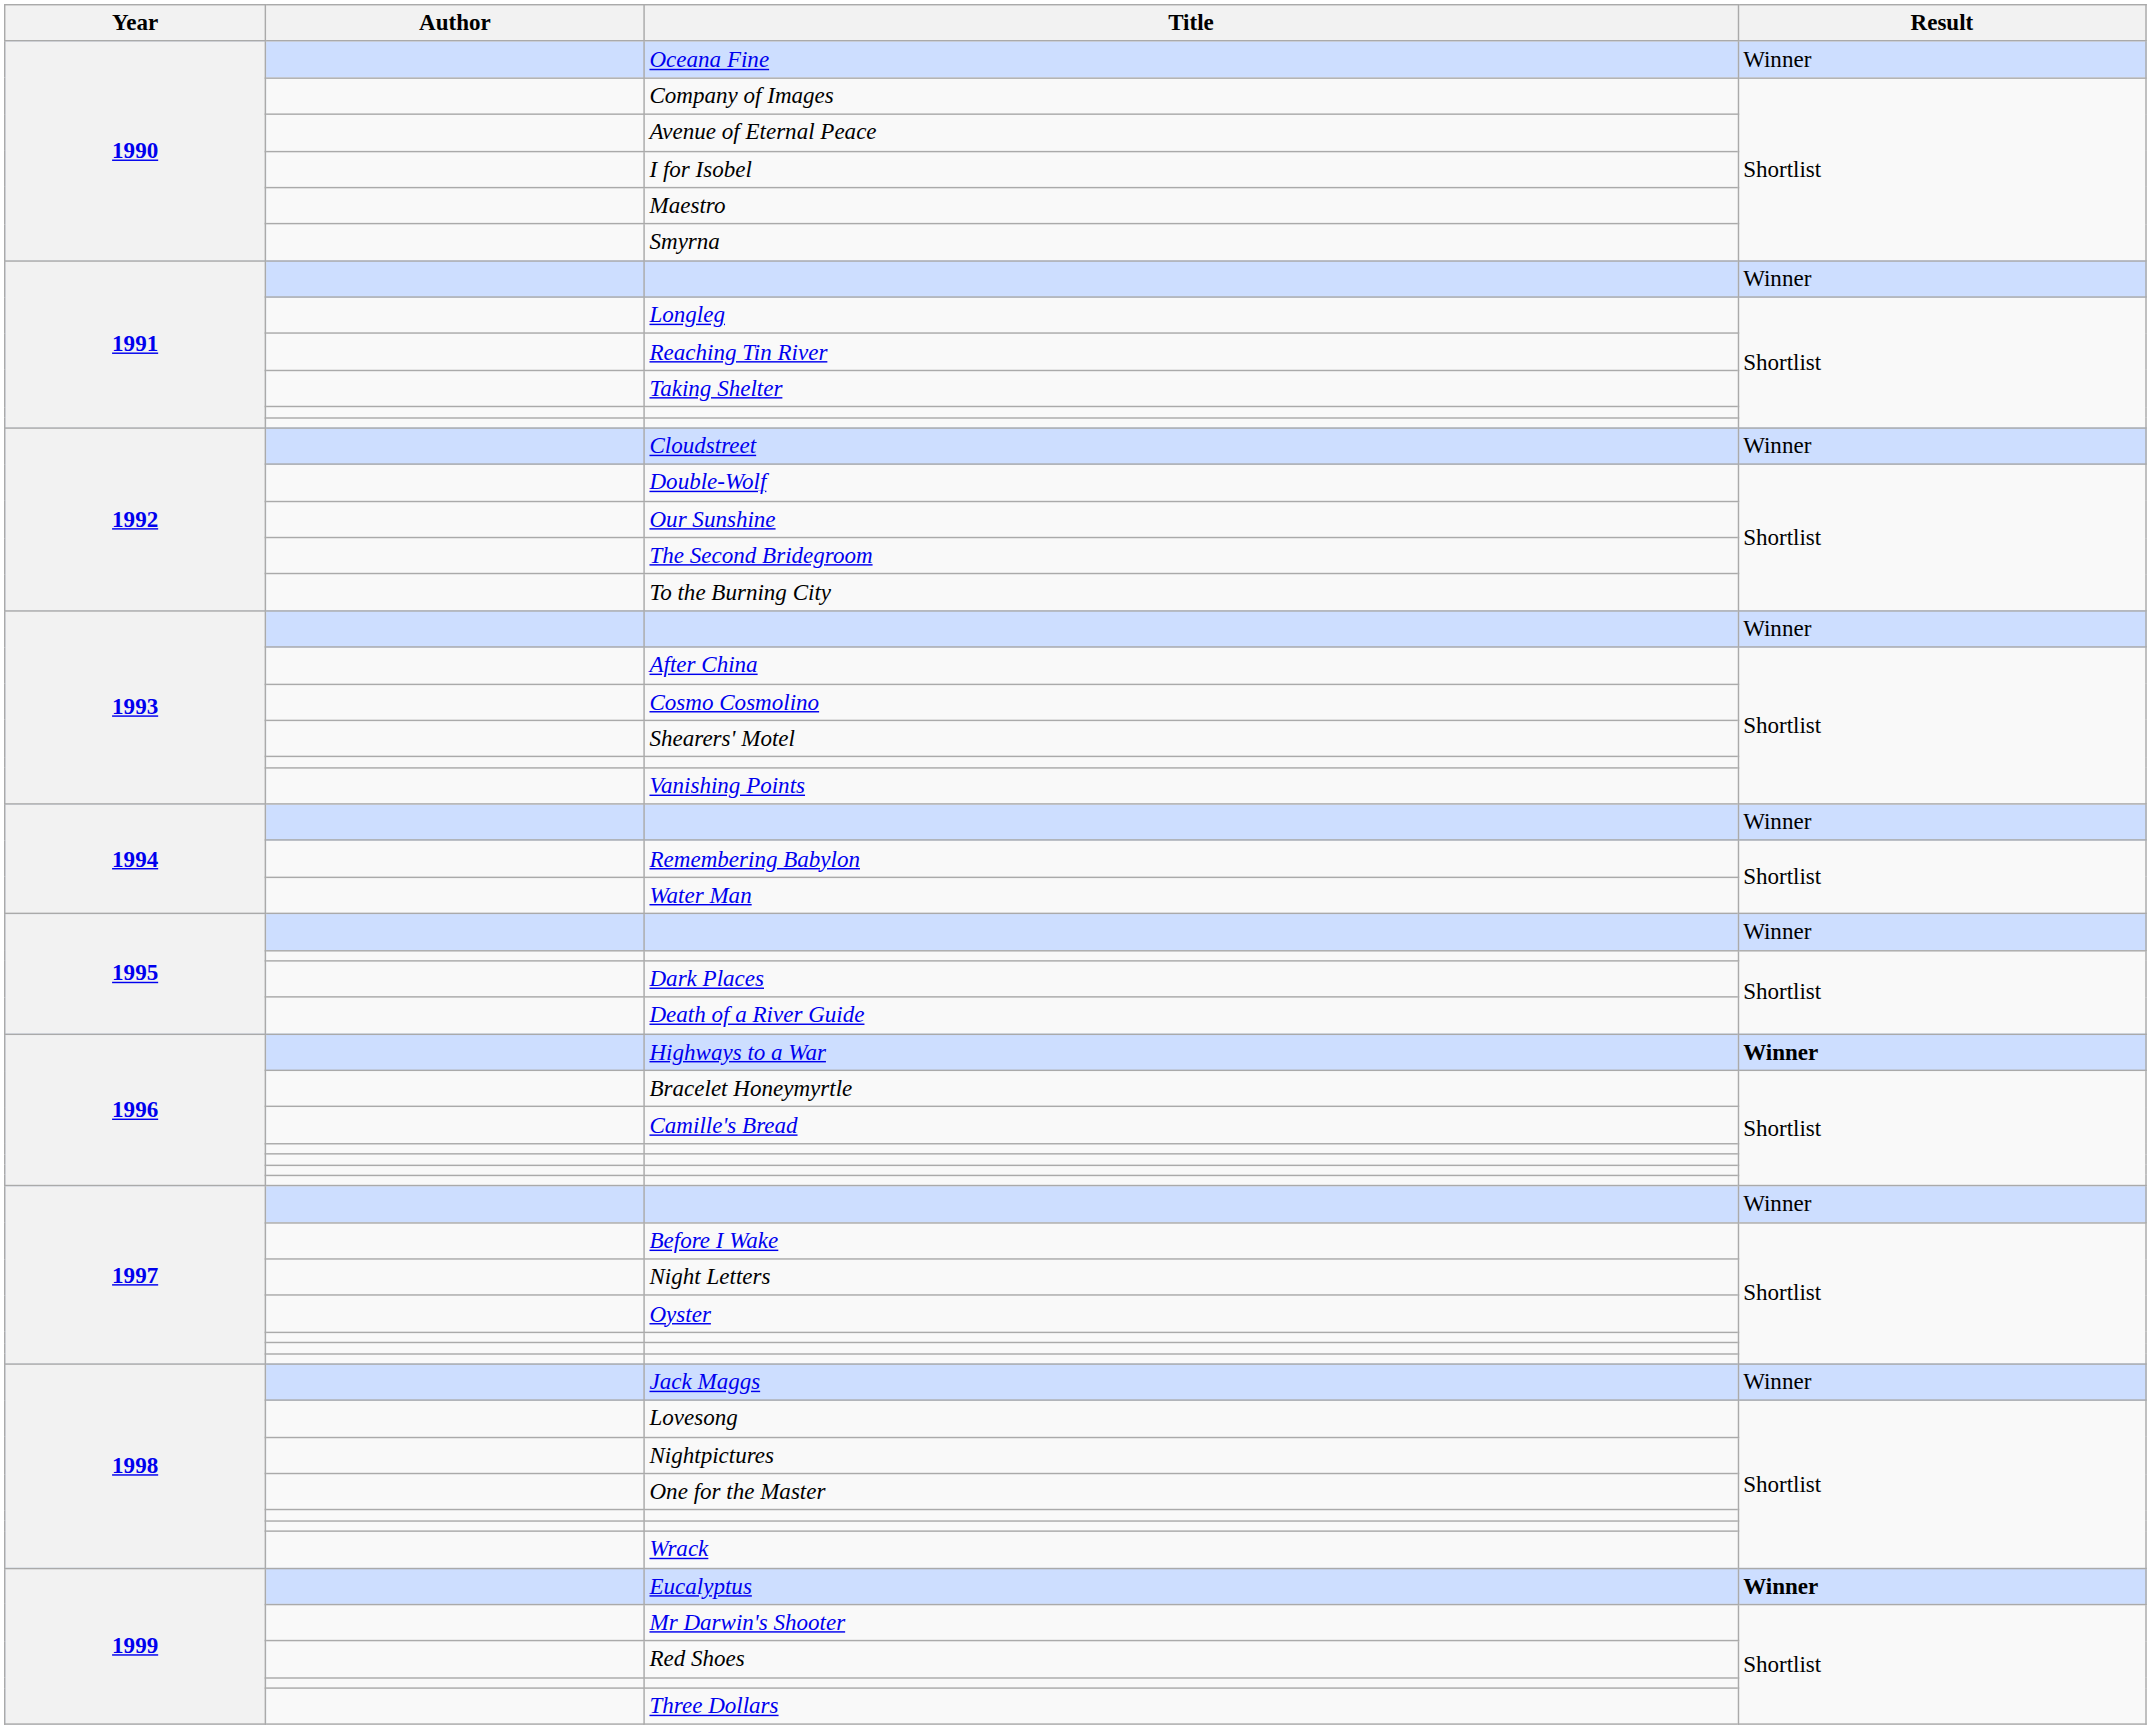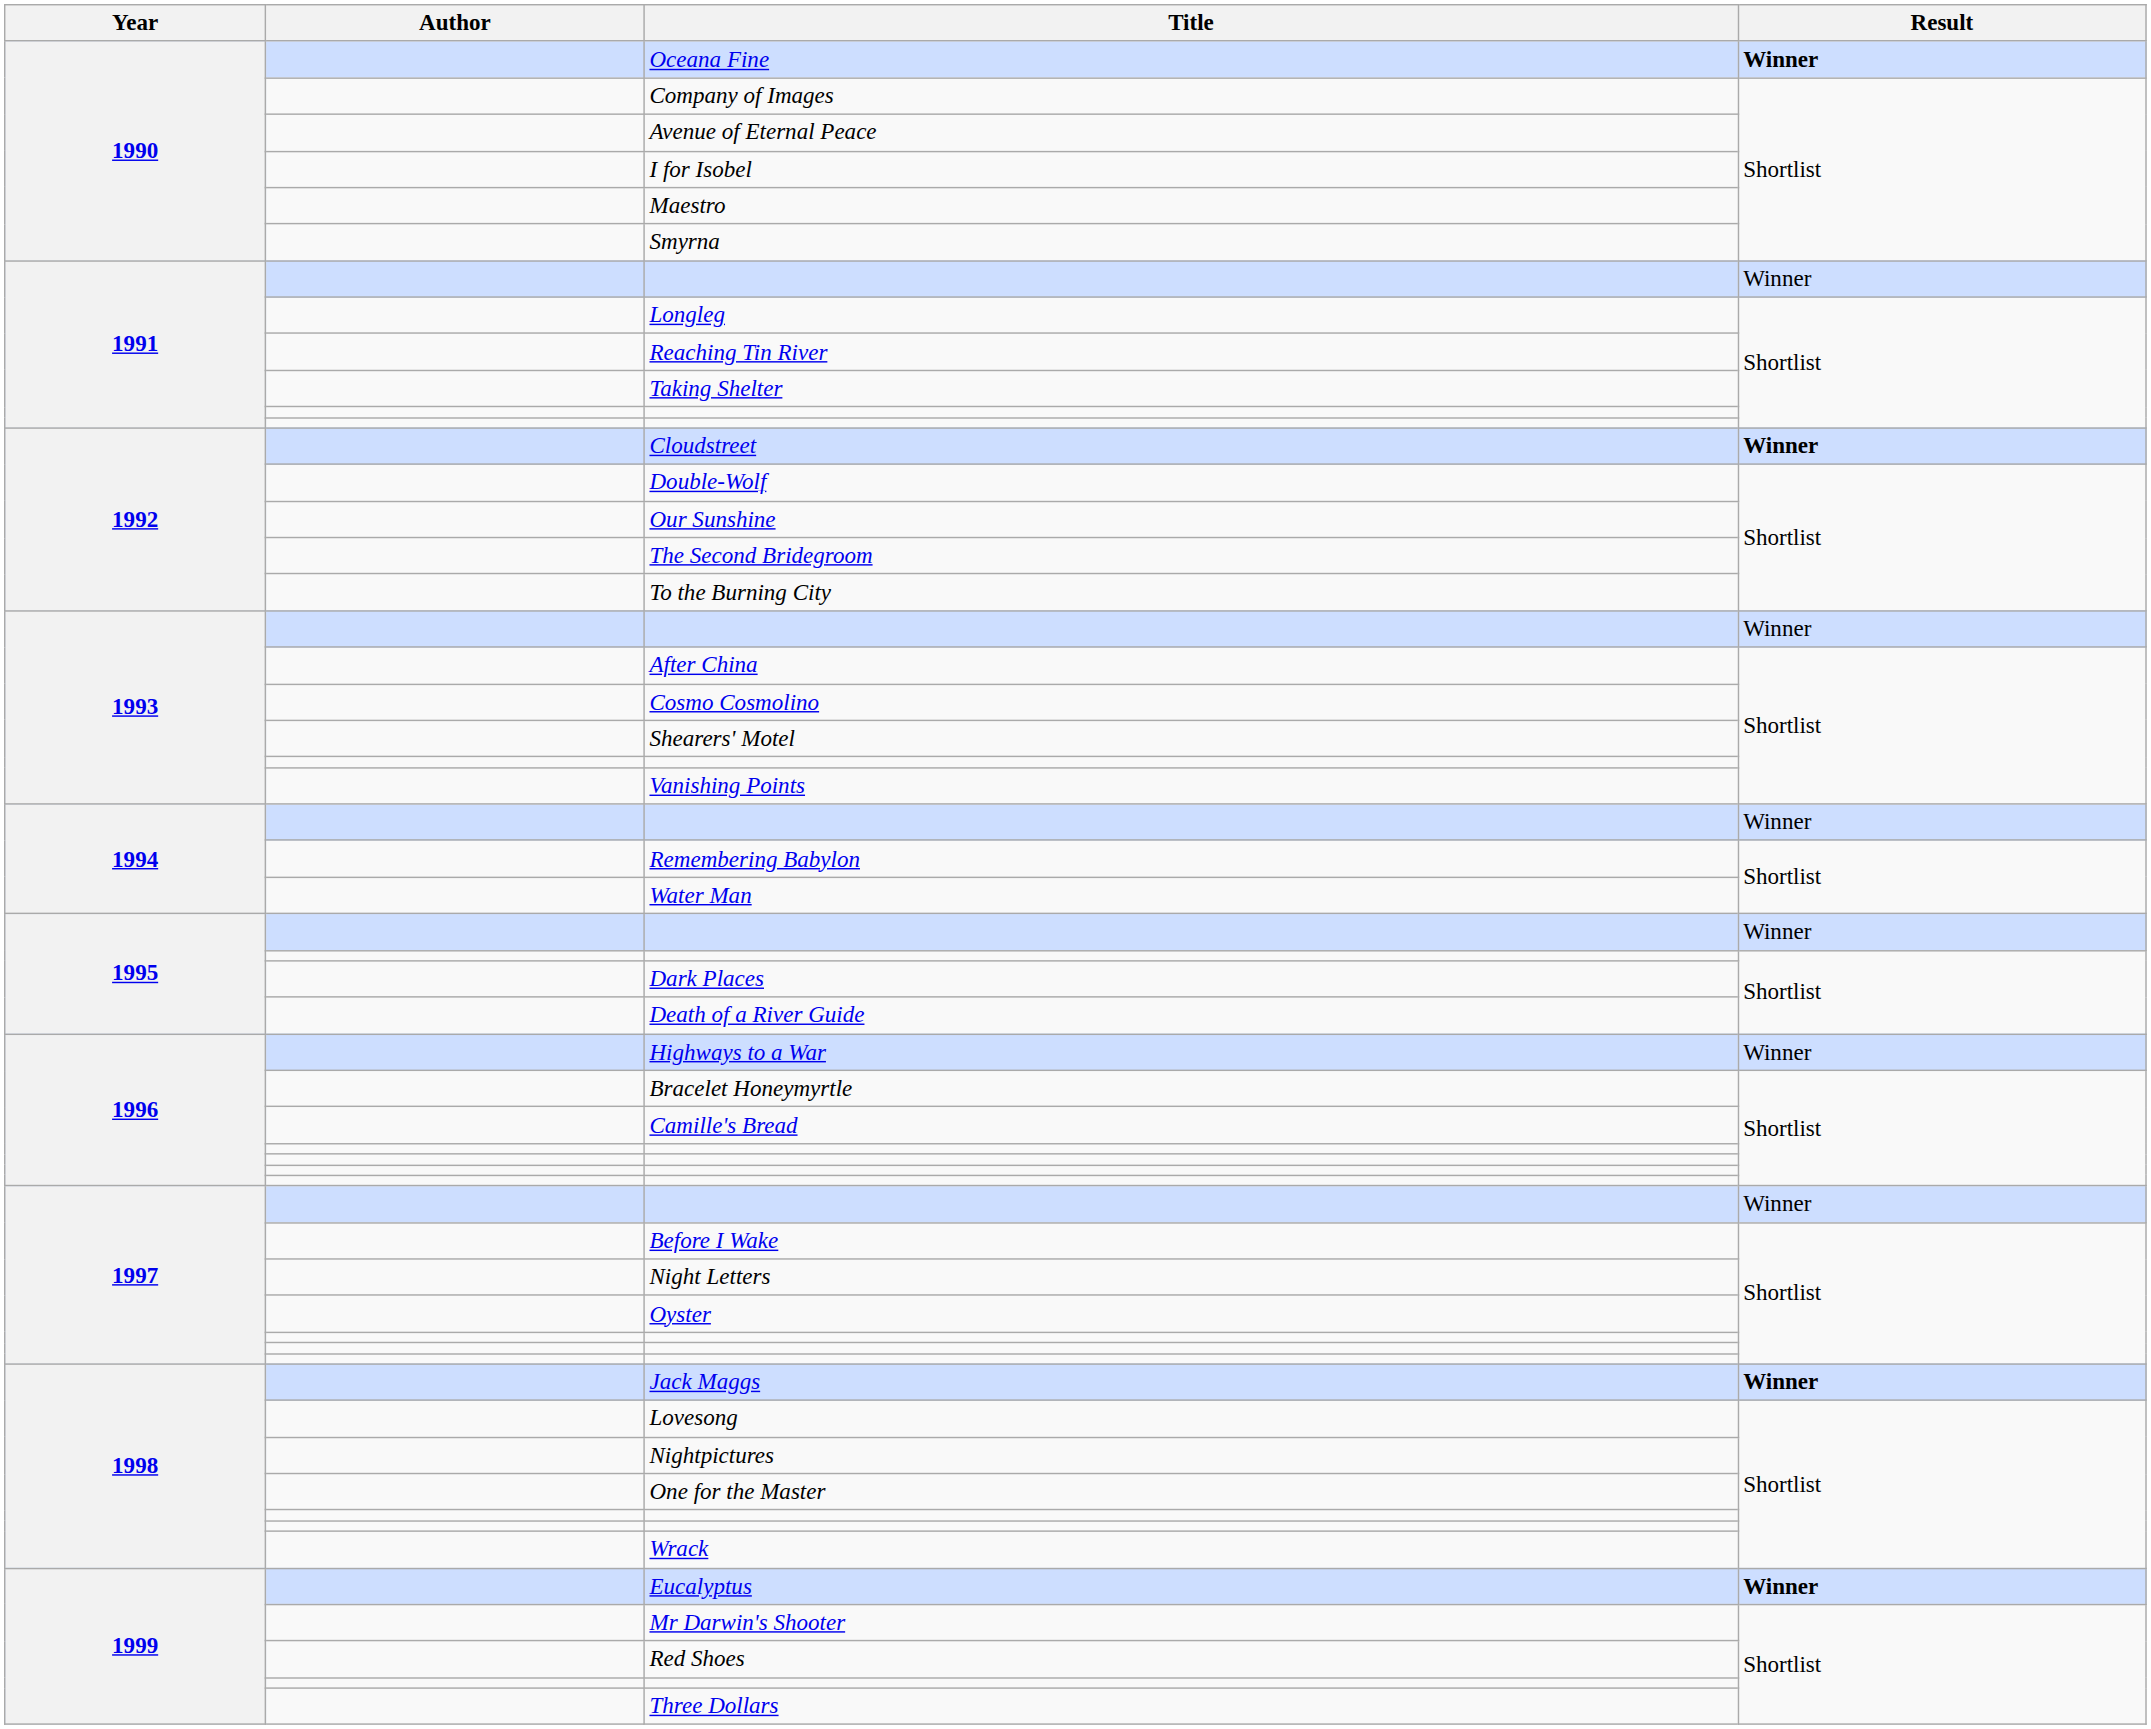(1777, 59) normal -> (1781, 59) bold
(1777, 445) normal -> (1781, 445) bold
(1781, 1051) bold -> (1777, 1051) normal
(1777, 1381) normal -> (1781, 1381) bold
